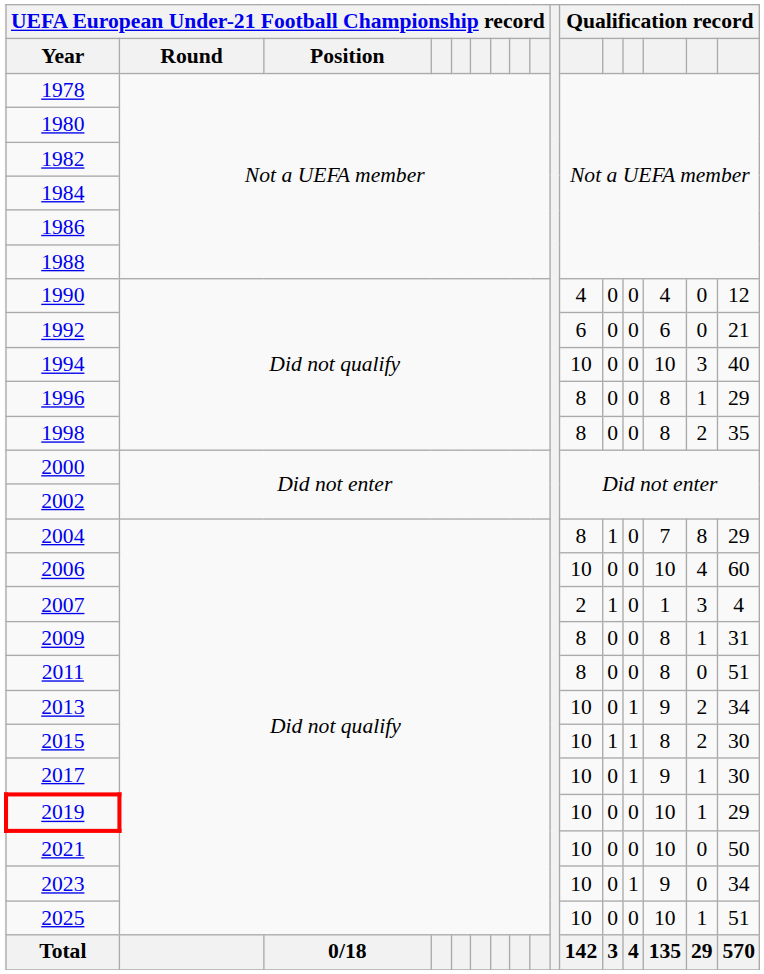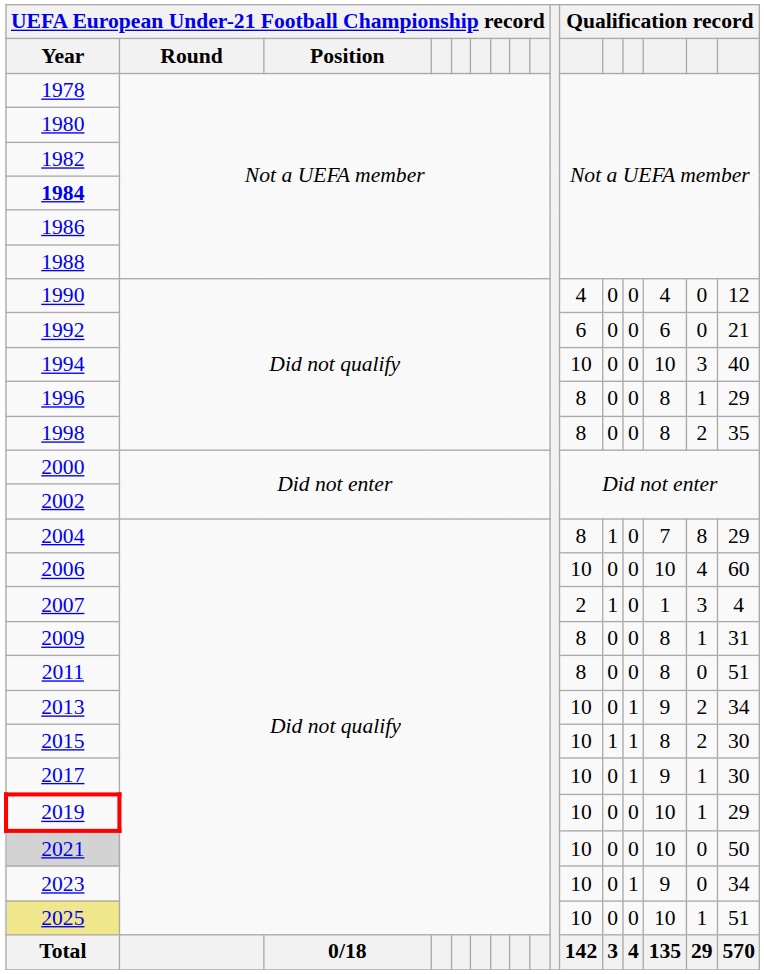(63, 192) normal -> (63, 192) bold
(63, 849) no background -> (63, 849) lightgrey background
(63, 917) no background -> (63, 917) khaki background
